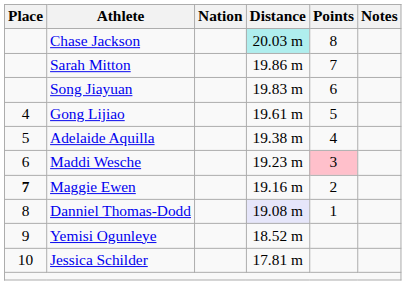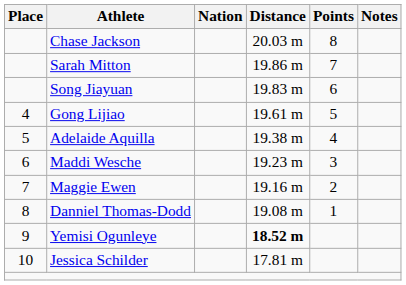(278, 41) paleturquoise background -> (278, 41) no background
(333, 162) pink background -> (333, 162) no background
(25, 187) bold -> (25, 187) normal
(278, 211) lavender background -> (278, 211) no background
(278, 235) normal -> (278, 235) bold
